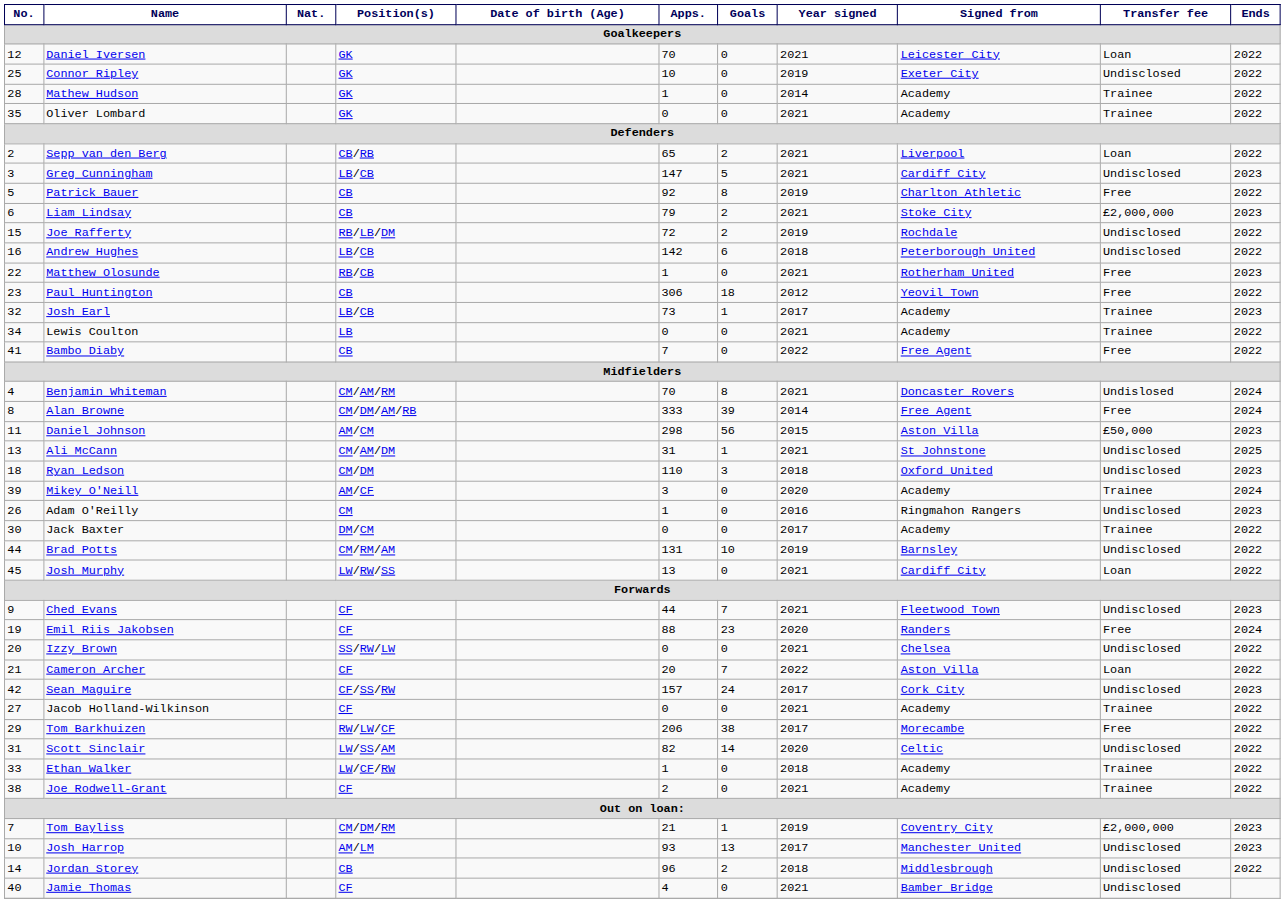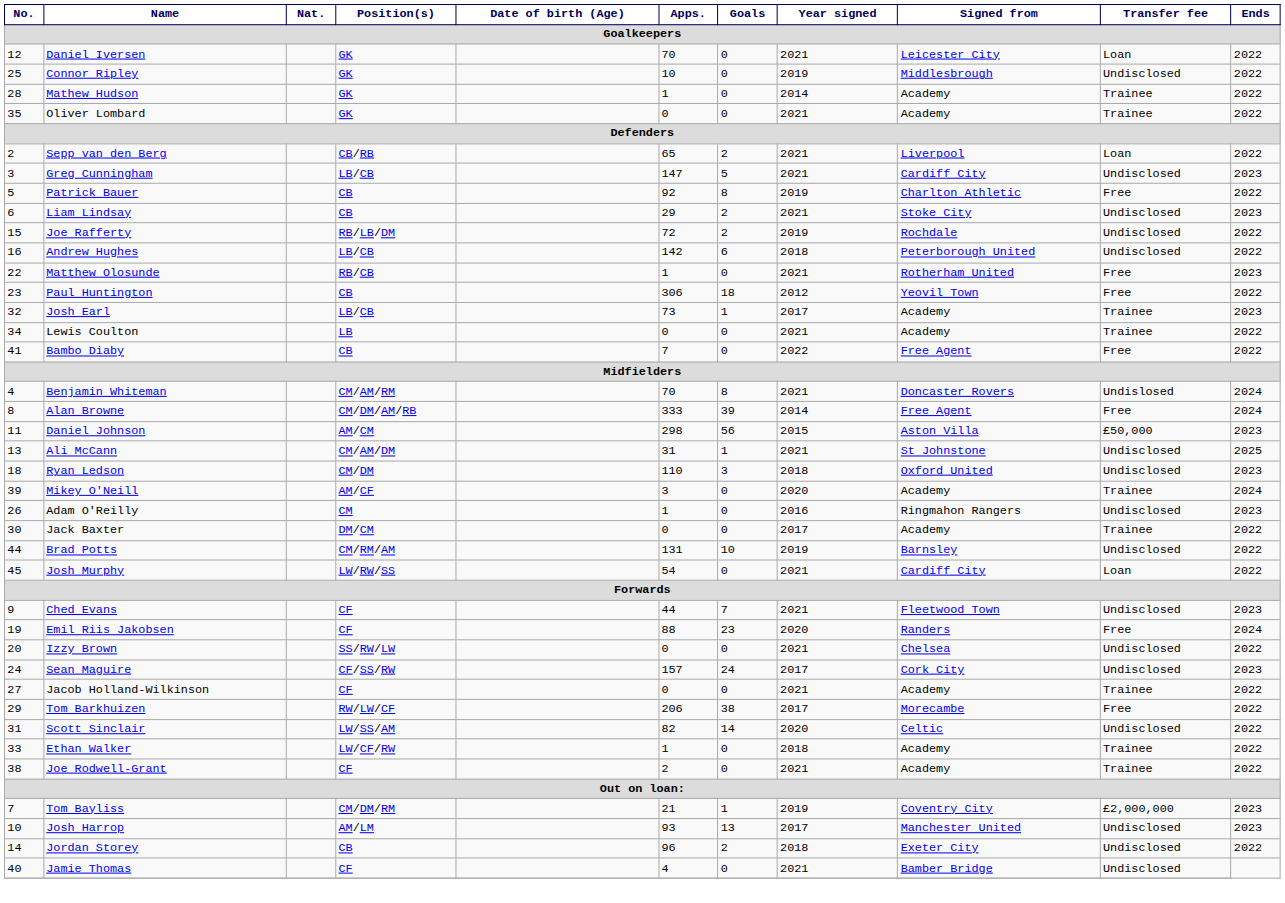(940, 74) Exeter City -> (947, 74) Middlesbrough
(669, 213) 79 -> (669, 213) 29
(1138, 213) £2,000,000 -> (1142, 213) Undisclosed
(669, 570) 13 -> (669, 570) 54
- row: (96, 669)
(14, 689) 42 -> (14, 669) 24
(947, 868) Middlesbrough -> (940, 848) Exeter City
